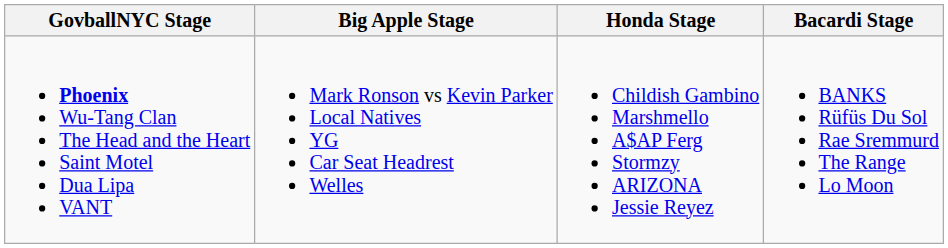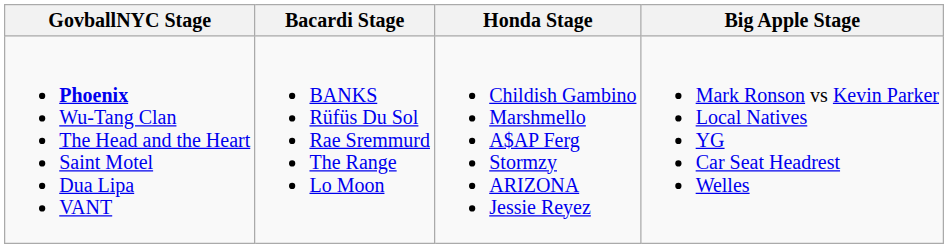columns swapped: (406, 20) <-> (854, 20)
